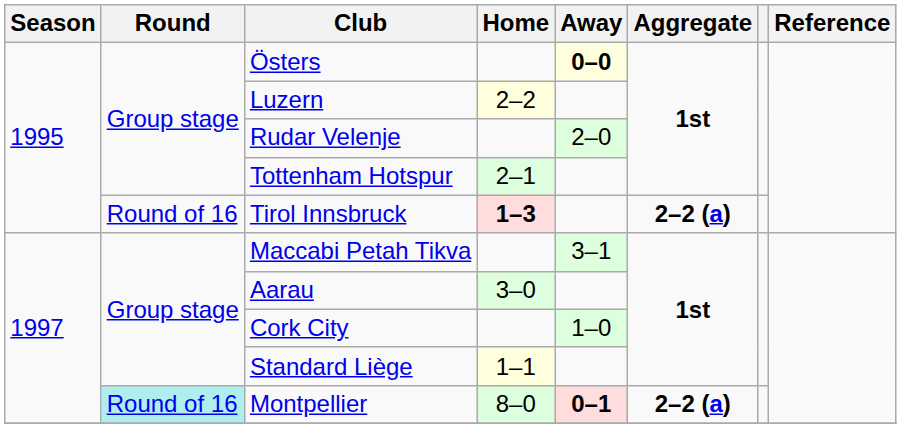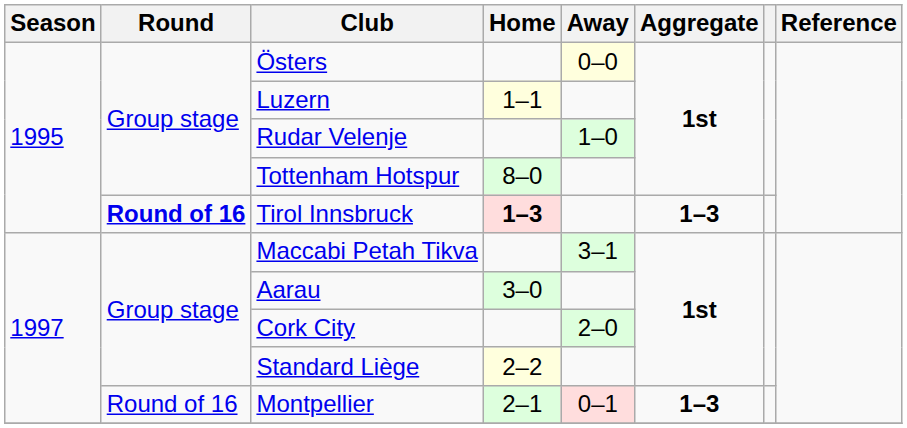(591, 61) bold -> (598, 61) normal
(516, 99) 2–2 -> (522, 99) 1–1
(591, 137) 2–0 -> (598, 137) 1–0
(516, 175) 2–1 -> (522, 175) 8–0
(172, 213) normal -> (176, 213) bold
(693, 213) 2–2 (a) -> (699, 213) 1–3
(591, 328) 1–0 -> (598, 328) 2–0
(516, 366) 1–1 -> (522, 366) 2–2
(172, 404) paleturquoise background -> (172, 404) no background
(516, 404) 8–0 -> (522, 404) 2–1
(591, 404) bold -> (598, 404) normal
(693, 404) 2–2 (a) -> (699, 404) 1–3
